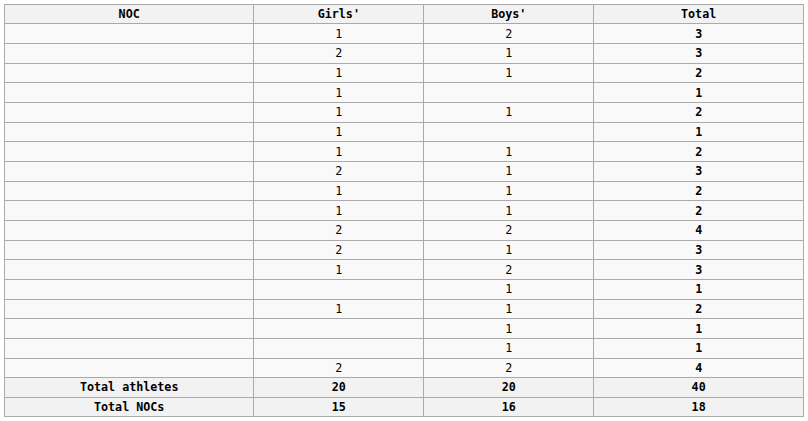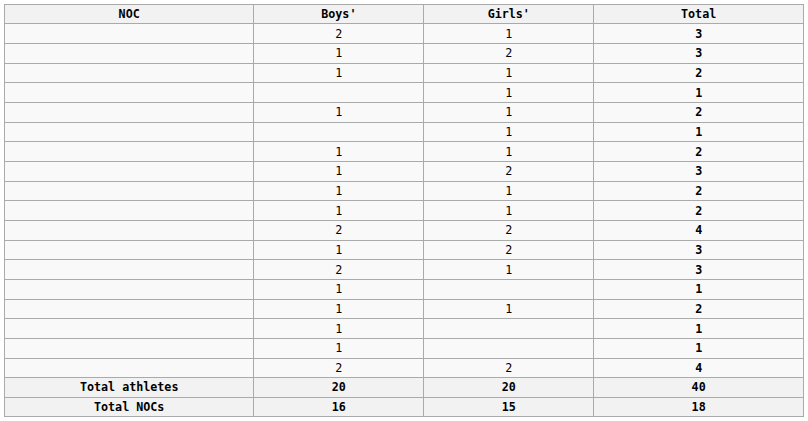columns swapped: (509, 14) <-> (339, 14)
